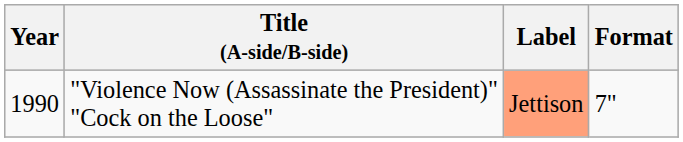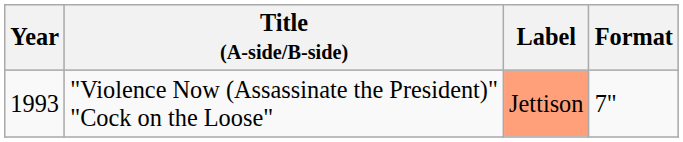(35, 103) 1990 -> (35, 103) 1993
